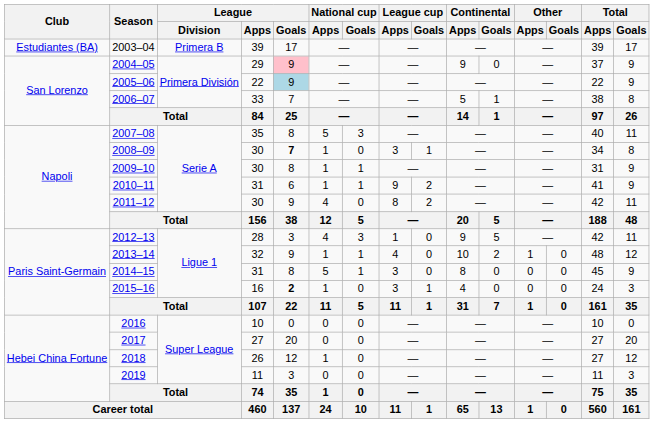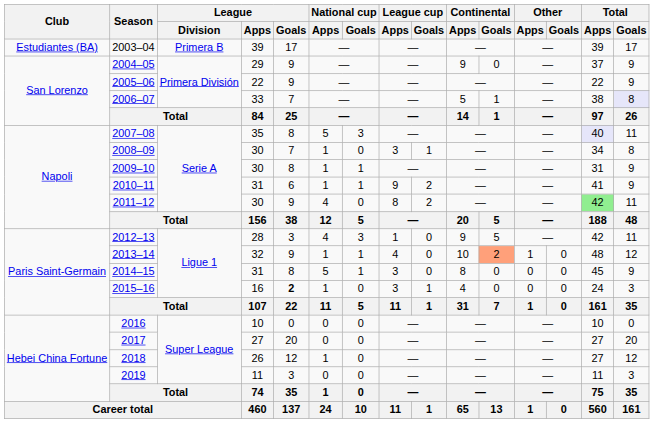(291, 64) pink background -> (291, 64) no background
(291, 82) lightblue background -> (291, 82) no background
(631, 99) no background -> (631, 99) lavender background
(598, 133) no background -> (598, 133) lavender background
(291, 151) bold -> (291, 151) normal
(598, 202) no background -> (598, 202) lightgreen background
(496, 254) no background -> (496, 254) lightsalmon background
